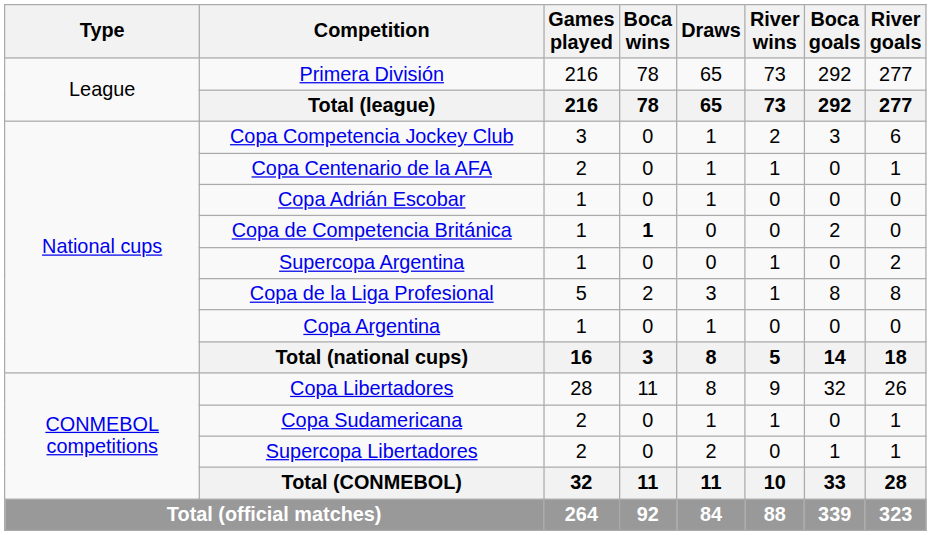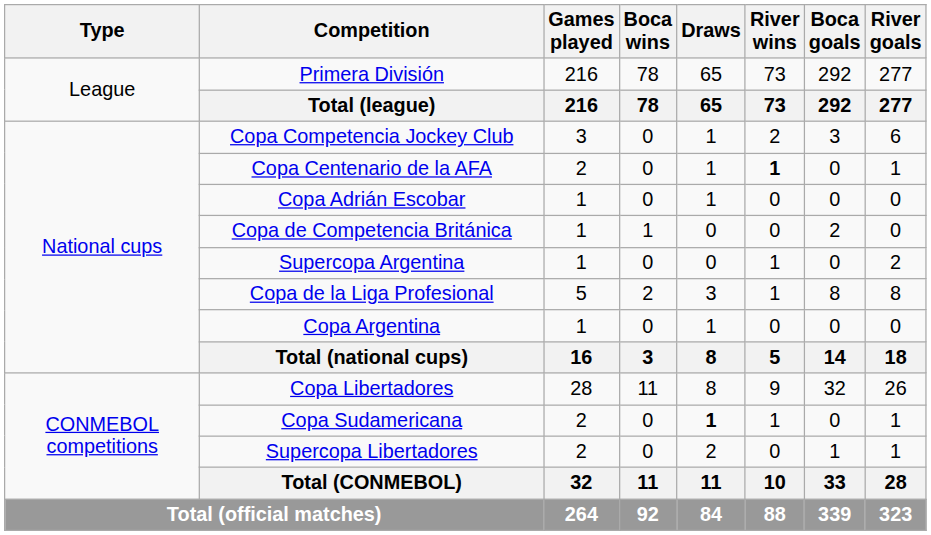(775, 168) normal -> (775, 168) bold
(648, 231) bold -> (648, 231) normal
(711, 420) normal -> (711, 420) bold
